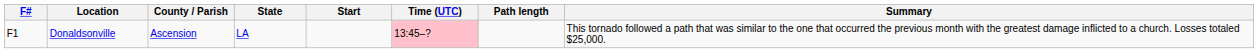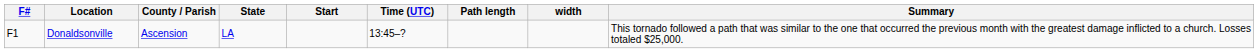+ column: (568, 12)
(413, 34) pink background -> (388, 34) no background
